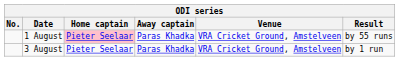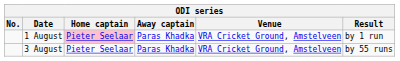(369, 37) by 55 runs -> (364, 37) by 1 run
(364, 50) by 1 run -> (369, 50) by 55 runs
